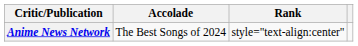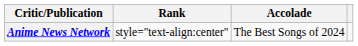columns swapped: (171, 13) <-> (288, 13)
